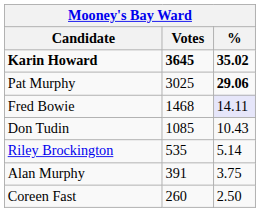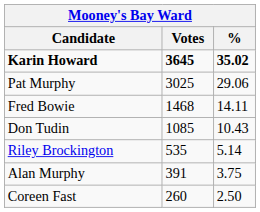(233, 83) bold -> (233, 83) normal
(232, 106) lavender background -> (232, 106) no background
